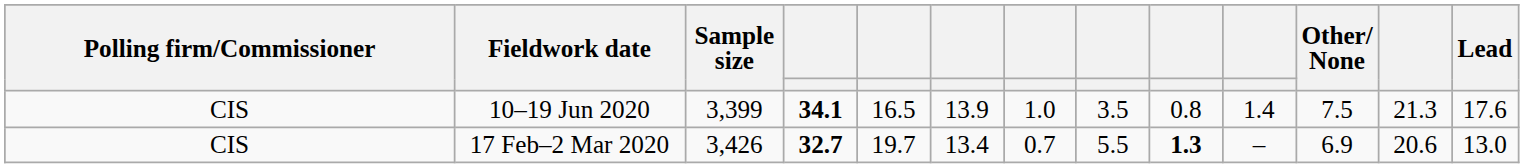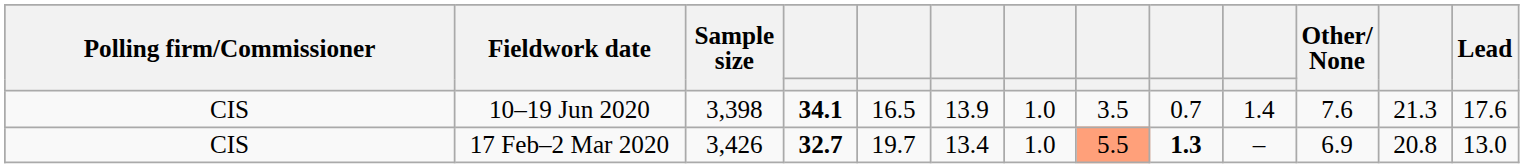(734, 109) 3,399 -> (734, 109) 3,398
(1186, 109) 0.8 -> (1186, 109) 0.7
(1337, 109) 7.5 -> (1337, 109) 7.6
(1040, 145) 0.7 -> (1040, 145) 1.0
(1113, 145) no background -> (1113, 145) lightsalmon background
(1415, 145) 20.6 -> (1415, 145) 20.8
